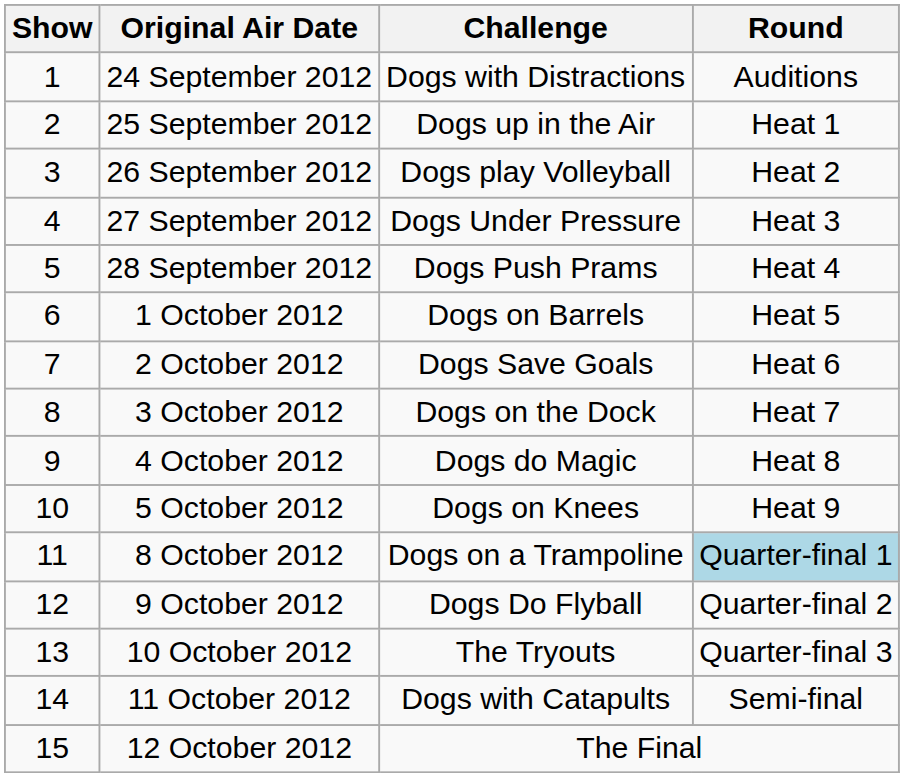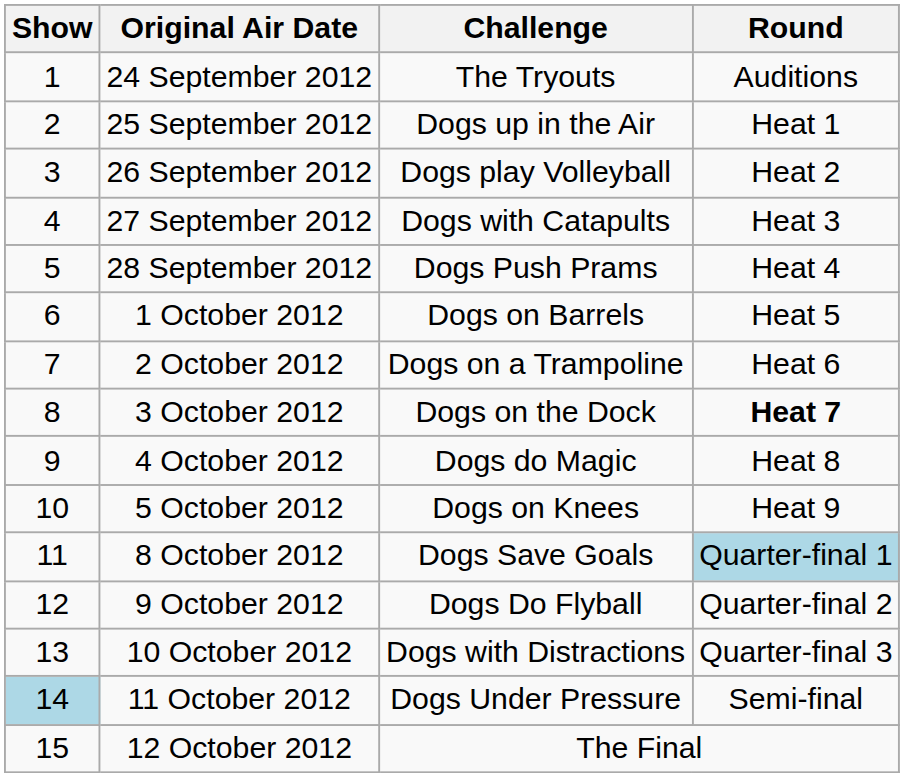(536, 76) Dogs with Distractions -> (536, 76) The Tryouts
(536, 220) Dogs Under Pressure -> (536, 220) Dogs with Catapults
(536, 364) Dogs Save Goals -> (536, 364) Dogs on a Trampoline
(796, 412) normal -> (796, 412) bold
(536, 556) Dogs on a Trampoline -> (536, 556) Dogs Save Goals
(536, 651) The Tryouts -> (536, 651) Dogs with Distractions
(52, 699) no background -> (52, 699) lightblue background
(536, 699) Dogs with Catapults -> (536, 699) Dogs Under Pressure
